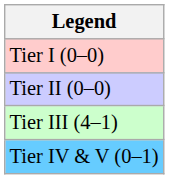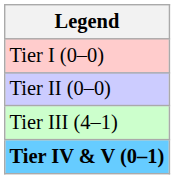(84, 156) normal -> (87, 156) bold
